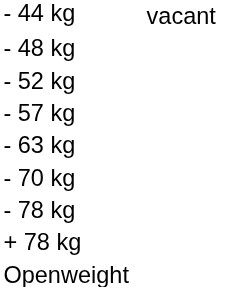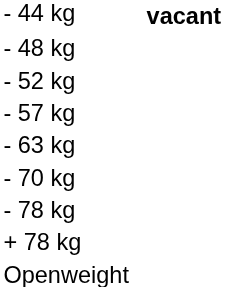(181, 16) normal -> (184, 16) bold
